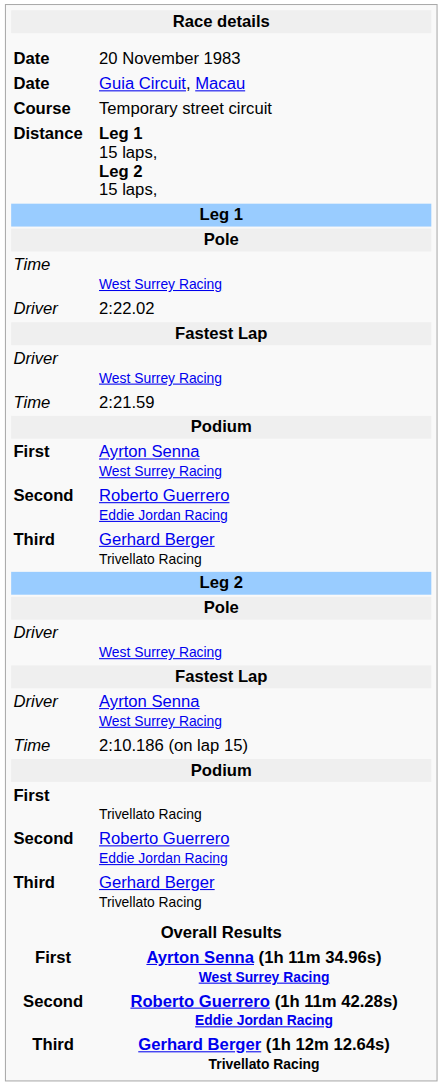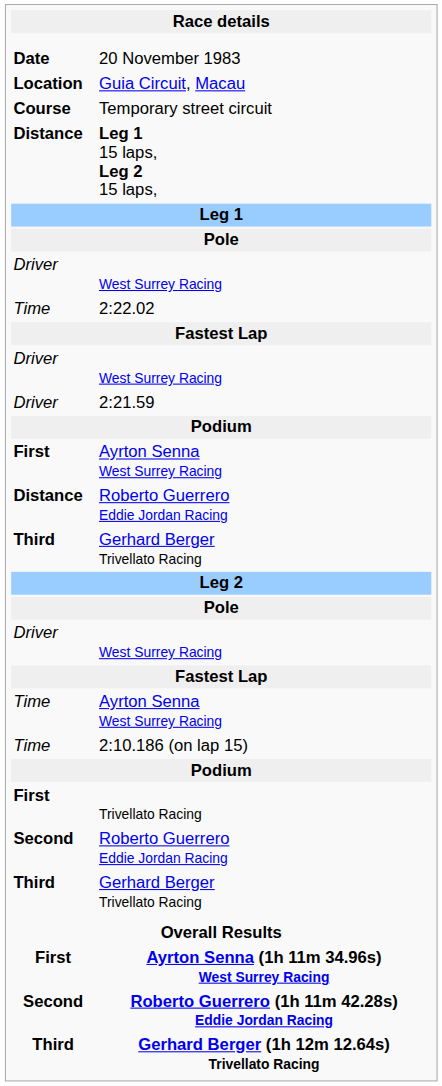(31, 84) Date -> (48, 84) Location
(32, 265) Time -> (36, 265) Driver
(36, 308) Driver -> (32, 308) Time
(32, 402) Time -> (36, 402) Driver
(43, 496) Second -> (48, 496) Distance
(36, 702) Driver -> (32, 702) Time
